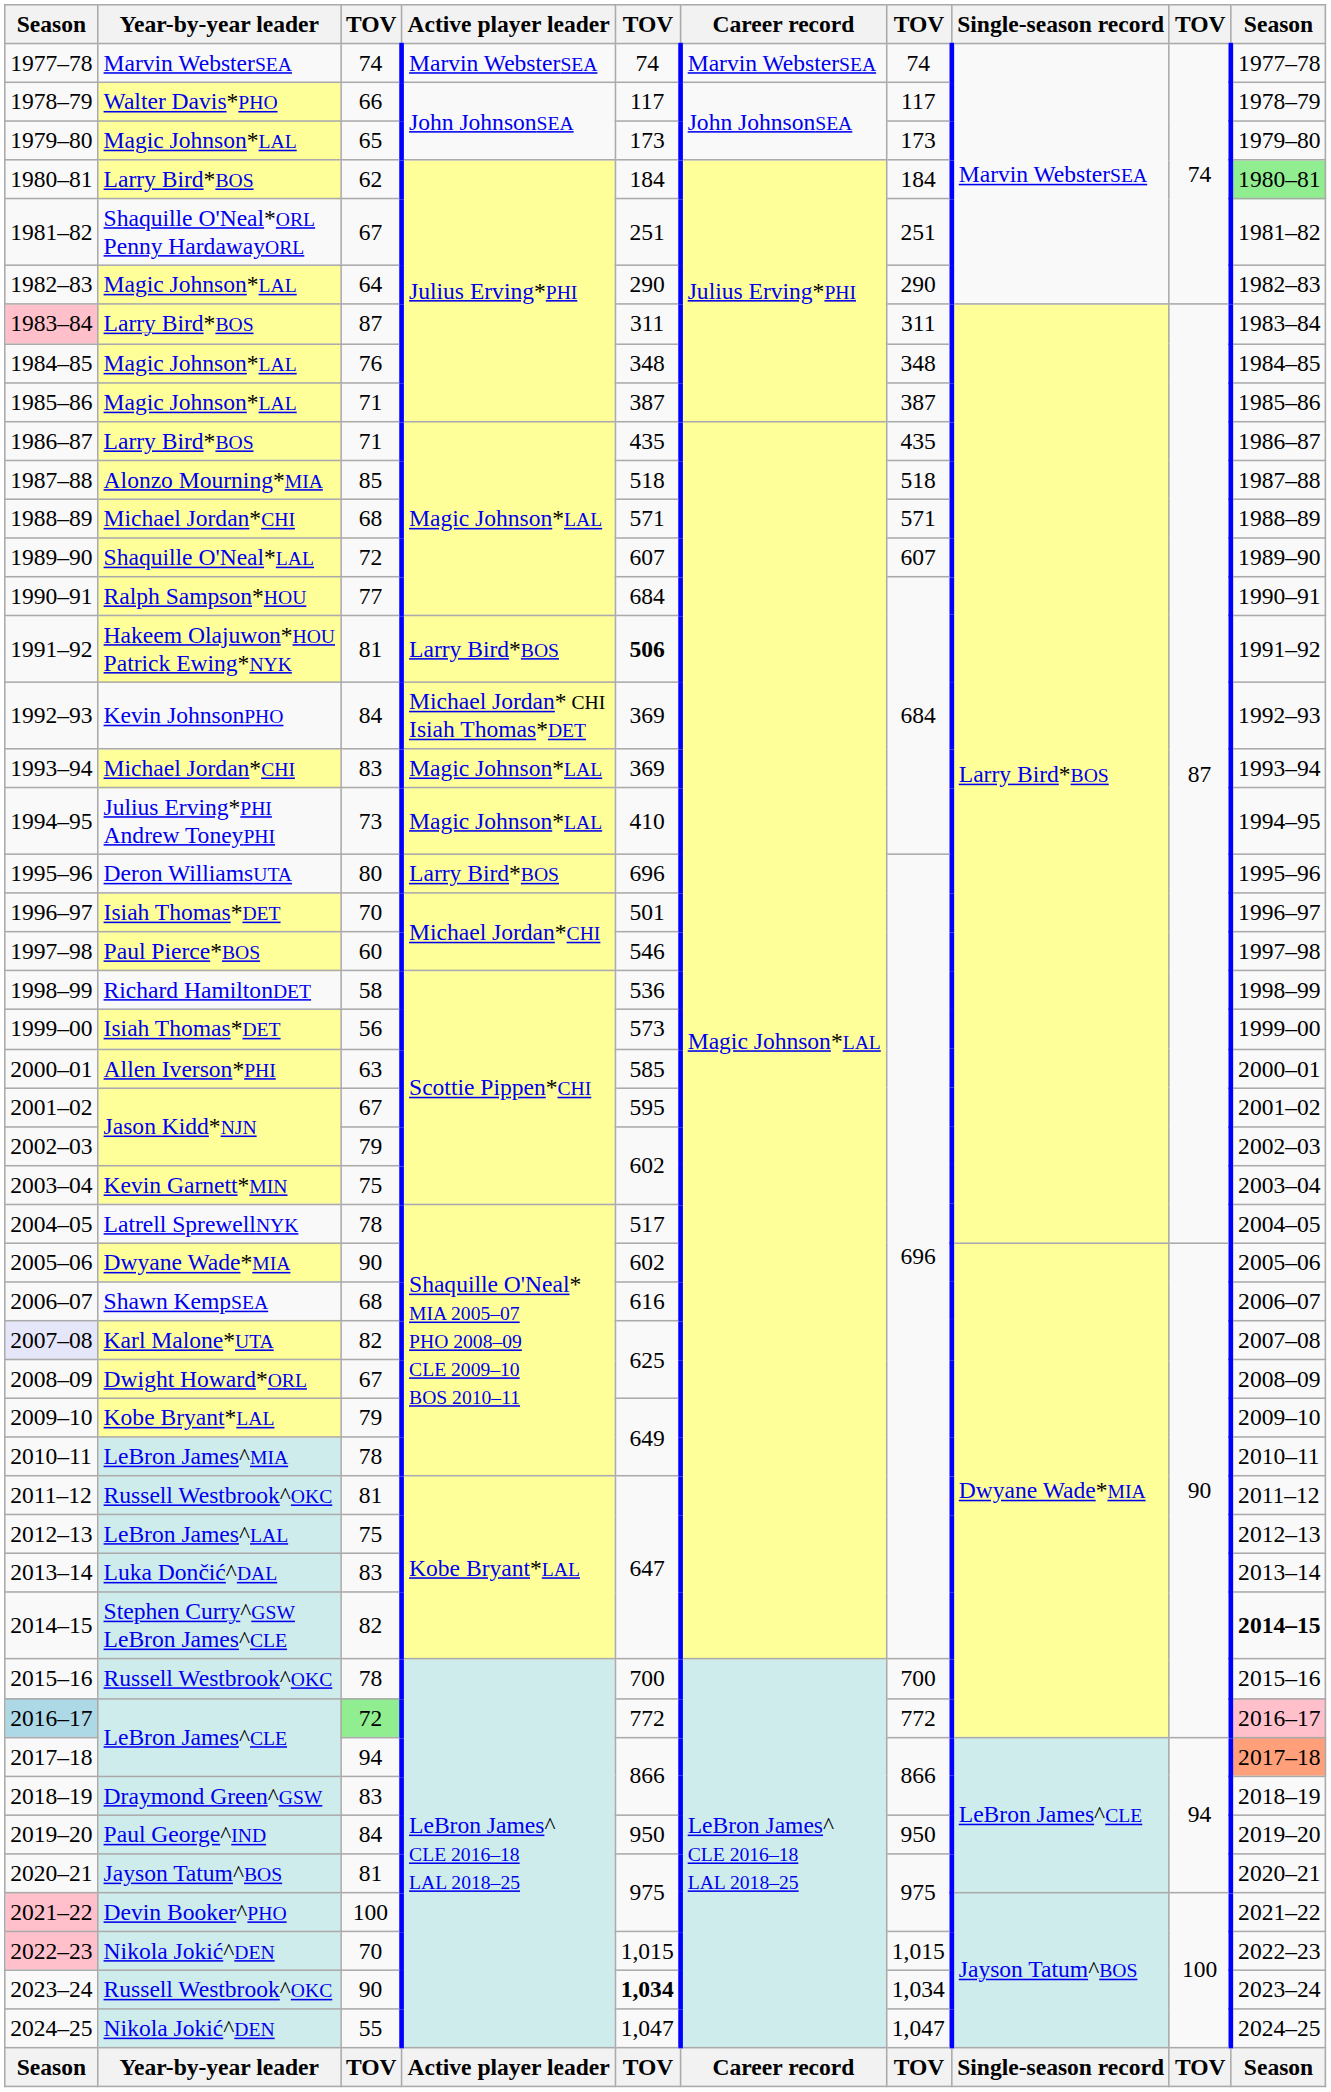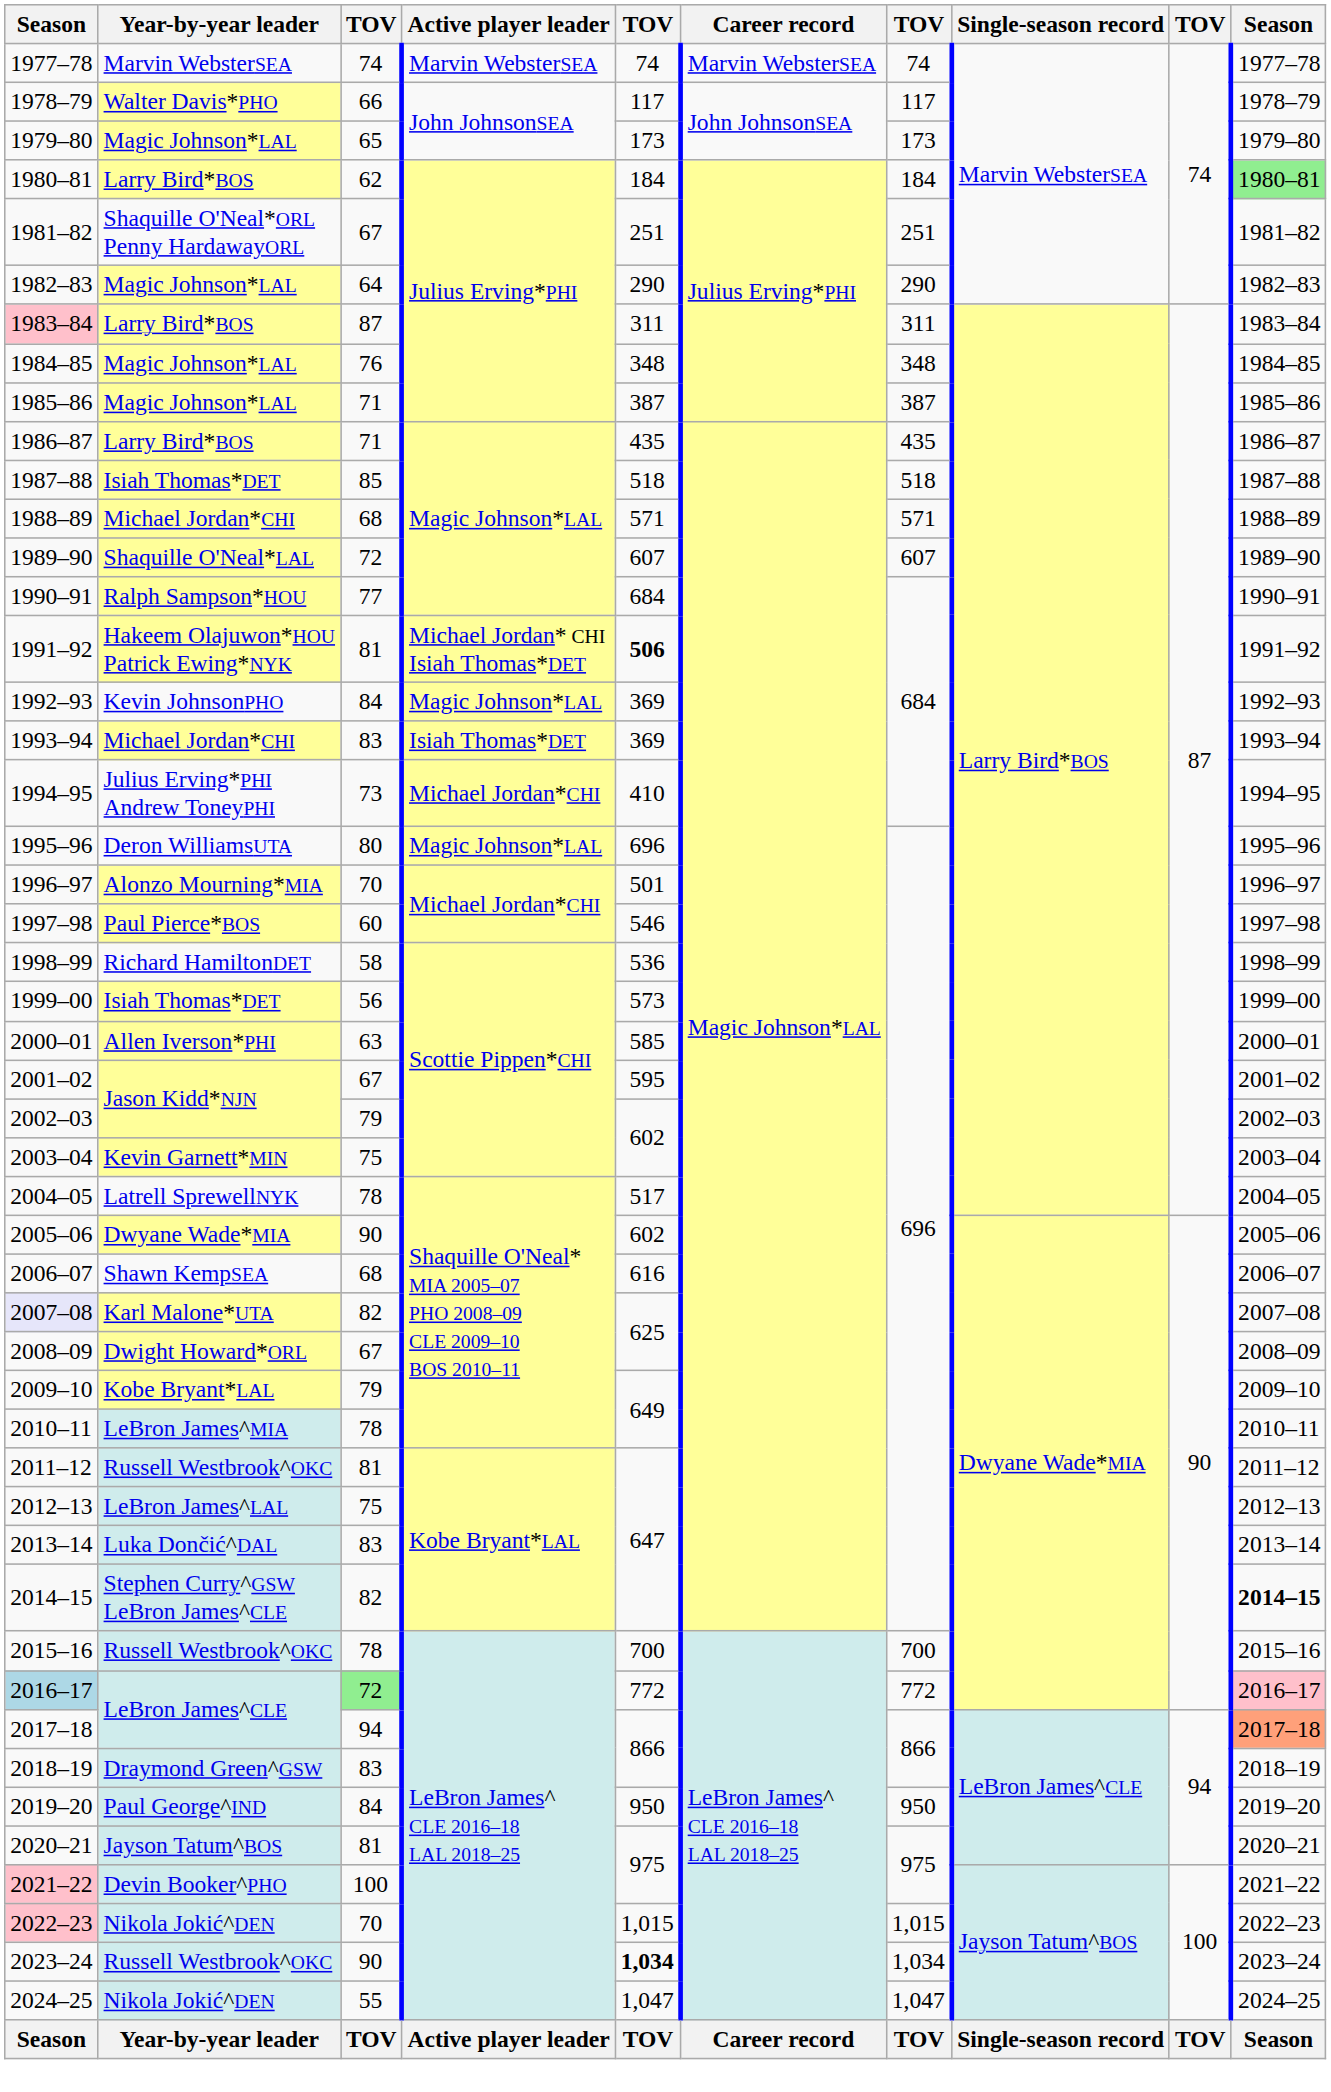(213, 479) Alonzo Mourning*MIA -> (192, 479) Isiah Thomas*DET
(484, 648) Larry Bird*BOS -> (507, 648) Michael Jordan* CHI Isiah Thomas*DET
(507, 715) Michael Jordan* CHI Isiah Thomas*DET -> (506, 701) Magic Johnson*LAL
(506, 768) Magic Johnson*LAL -> (498, 740) Isiah Thomas*DET
(506, 821) Magic Johnson*LAL -> (505, 793) Michael Jordan*CHI
(484, 873) Larry Bird*BOS -> (506, 845) Magic Johnson*LAL
(192, 912) Isiah Thomas*DET -> (213, 884) Alonzo Mourning*MIA
